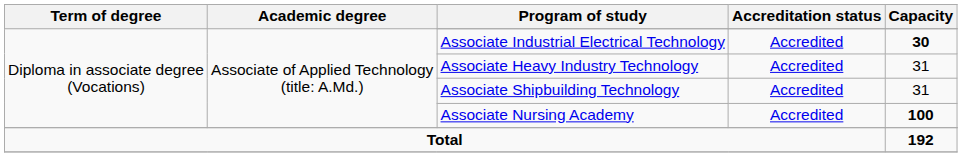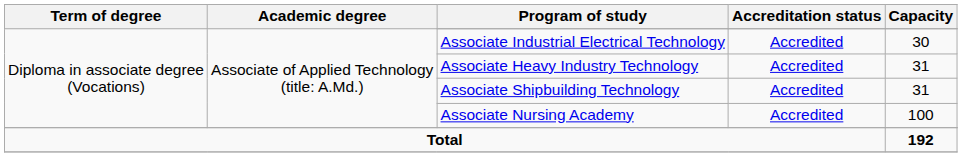(921, 41) bold -> (921, 41) normal
(921, 115) bold -> (921, 115) normal
